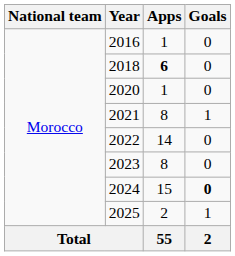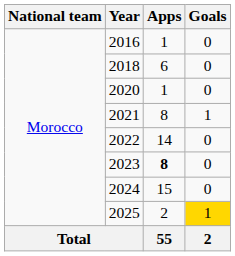(164, 66) bold -> (164, 66) normal
(164, 164) normal -> (164, 164) bold
(208, 189) bold -> (208, 189) normal
(208, 213) no background -> (208, 213) gold background
